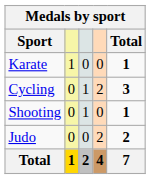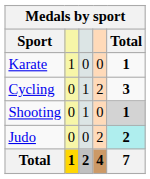(126, 113) no background -> (126, 113) lightgrey background
(126, 137) no background -> (126, 137) paleturquoise background
